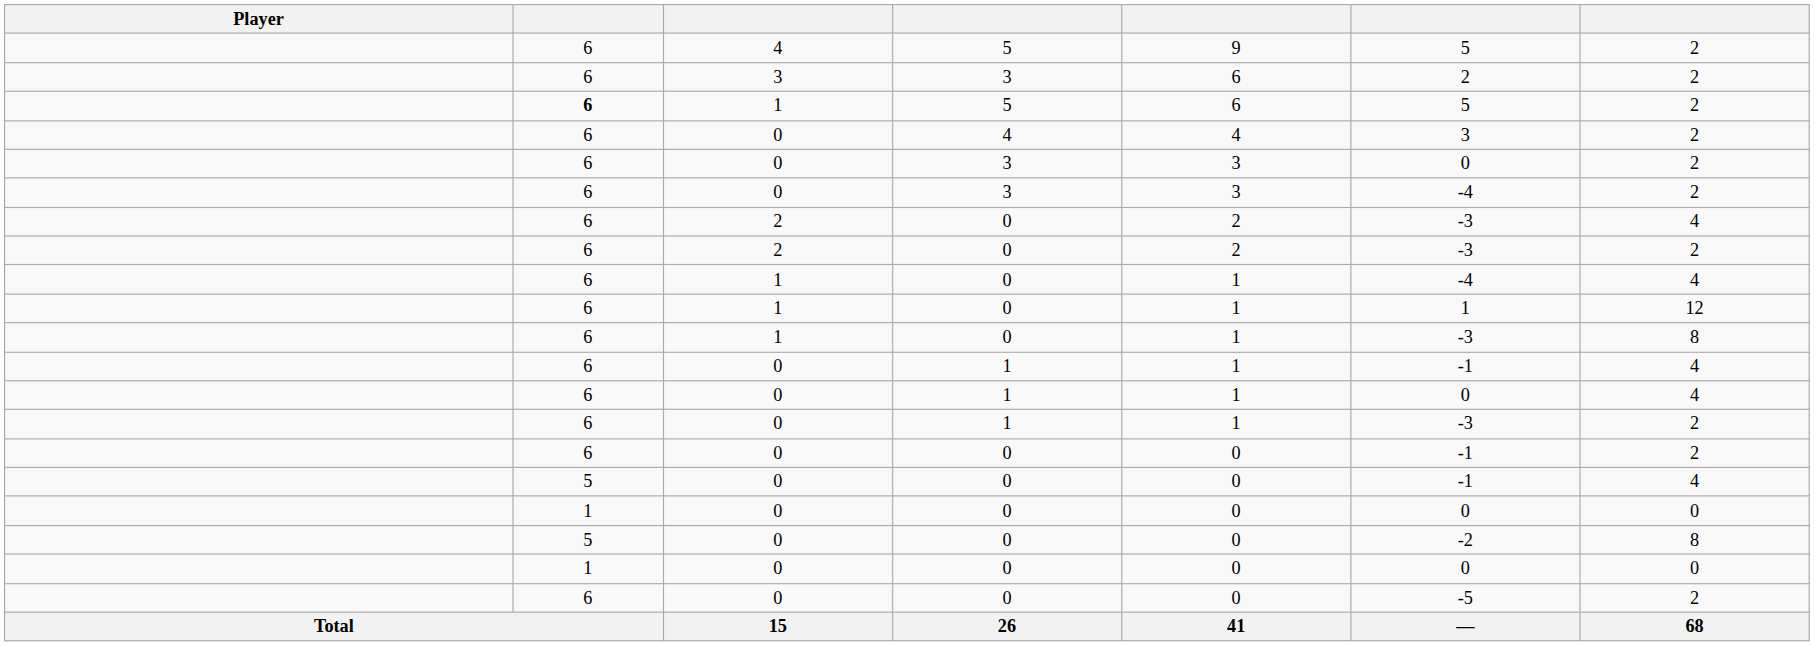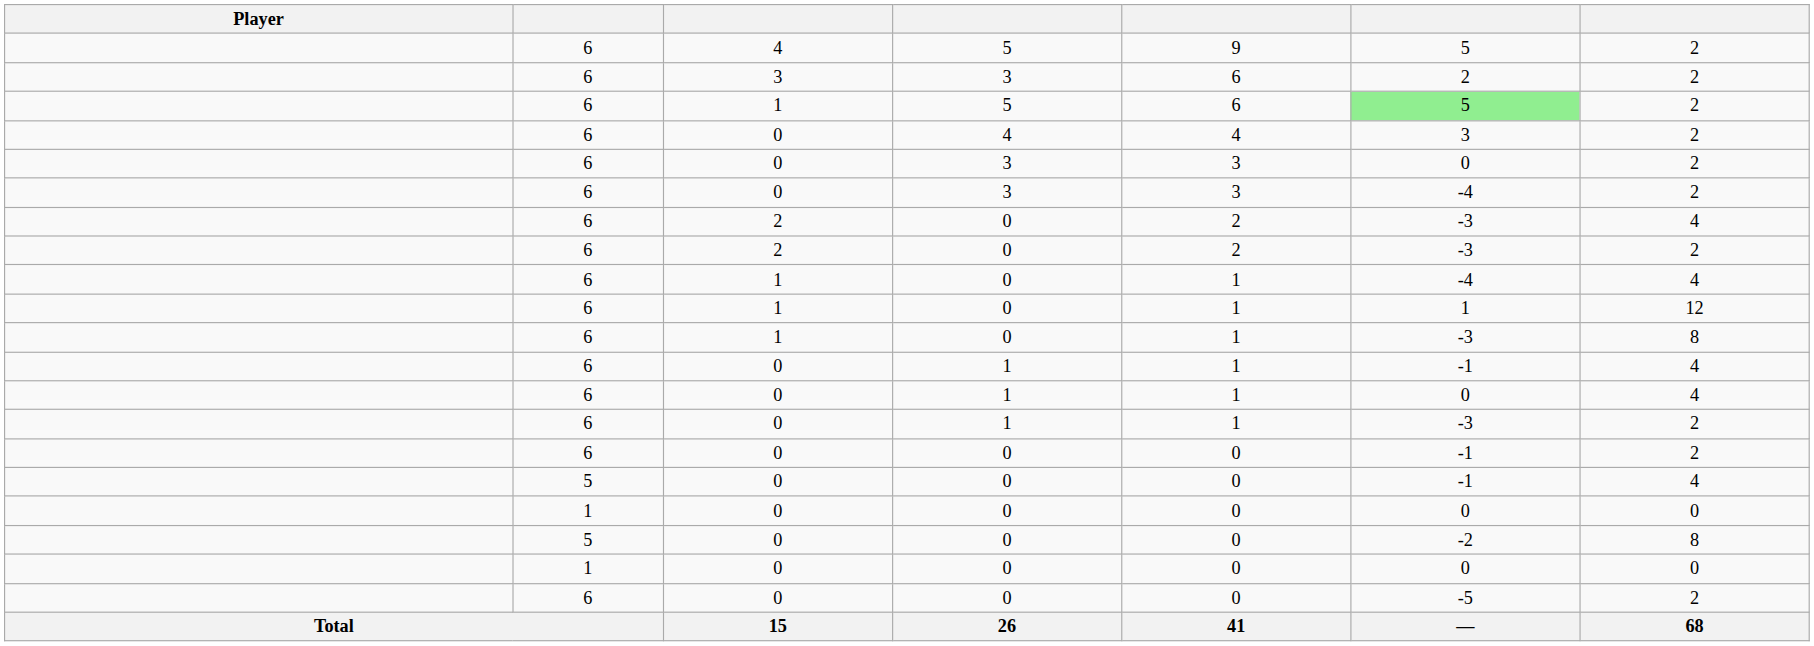(588, 105) bold -> (588, 105) normal
(1465, 105) no background -> (1465, 105) lightgreen background
